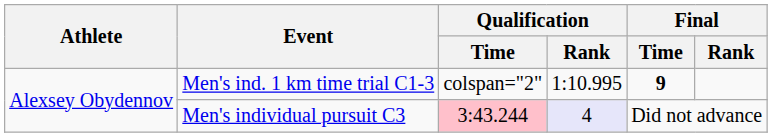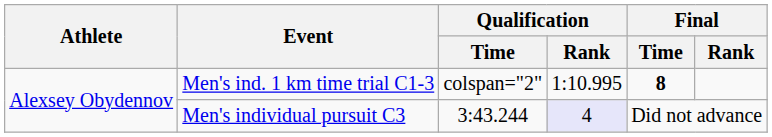(661, 83) 9 -> (661, 83) 8
(493, 115) pink background -> (493, 115) no background
